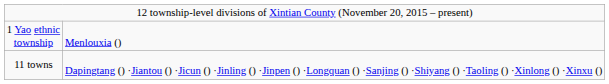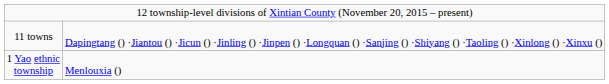rows swapped: (33, 65) <-> (33, 36)
